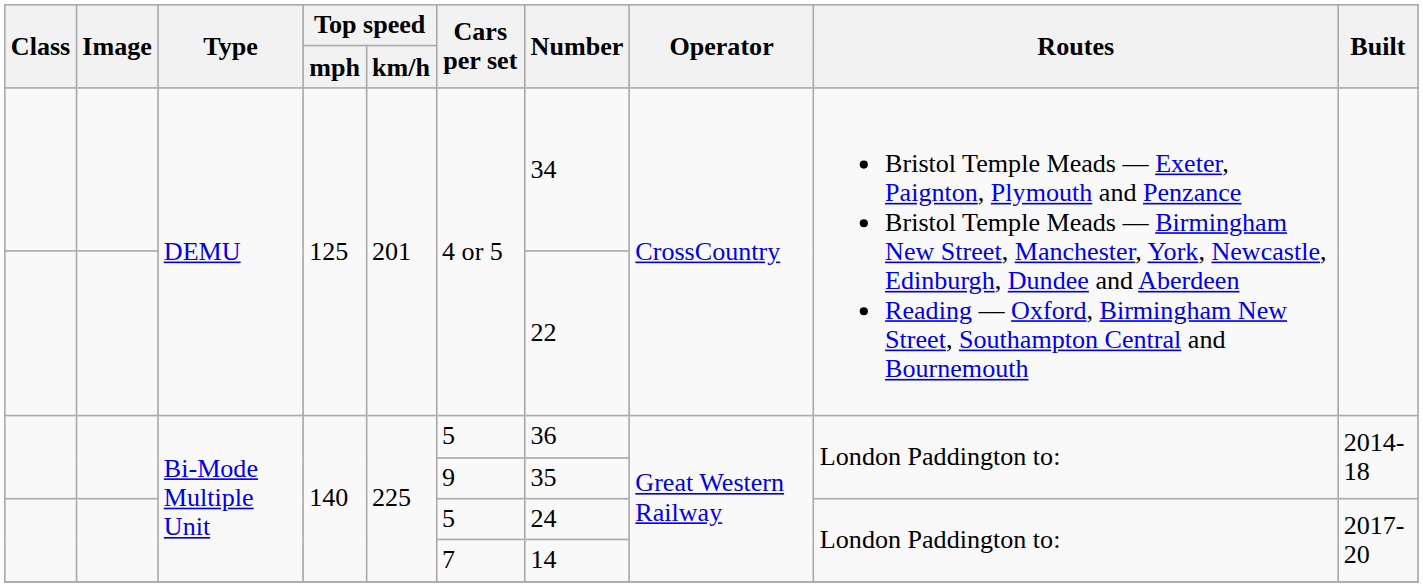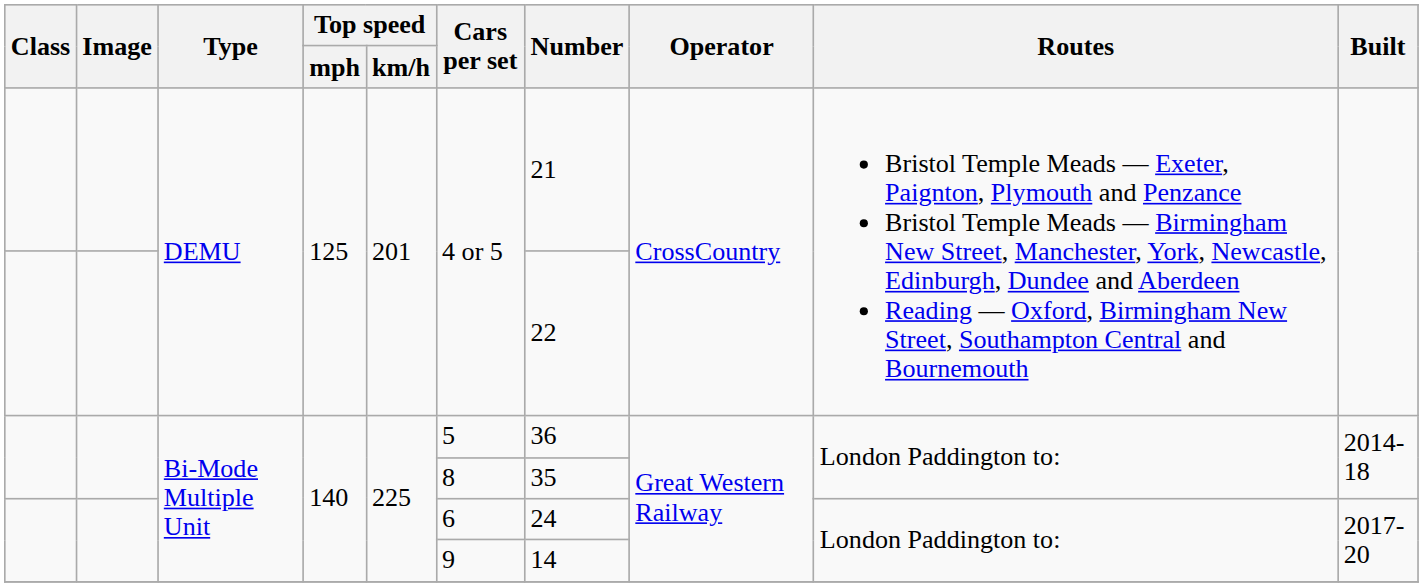(544, 169) 34 -> (544, 169) 21
(449, 477) 9 -> (449, 477) 8
(449, 518) 5 -> (449, 518) 6
(449, 560) 7 -> (449, 560) 9
